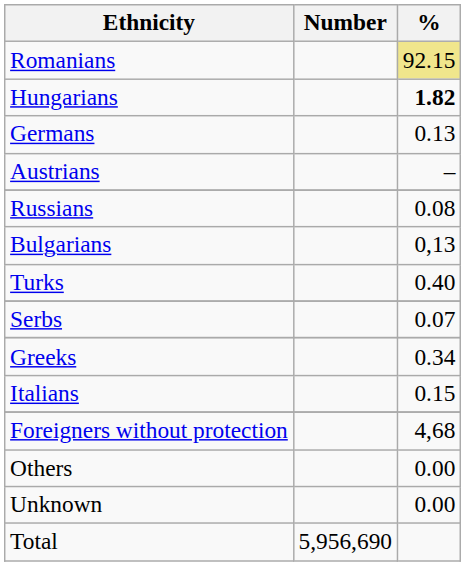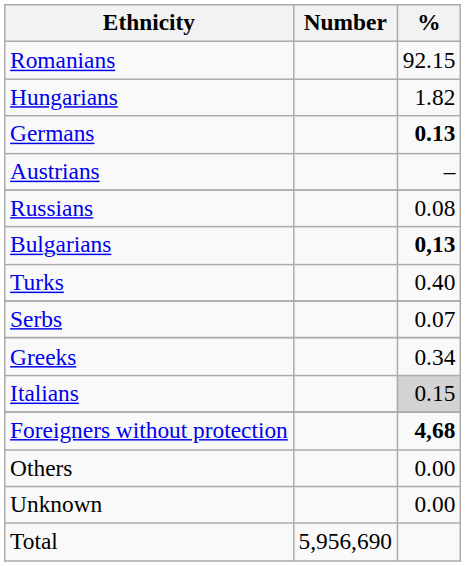(429, 60) khaki background -> (429, 60) no background
(435, 97) bold -> (435, 97) normal
(435, 134) normal -> (435, 134) bold
(435, 245) normal -> (435, 245) bold
(435, 393) no background -> (435, 393) lightgrey background
(435, 430) normal -> (435, 430) bold
